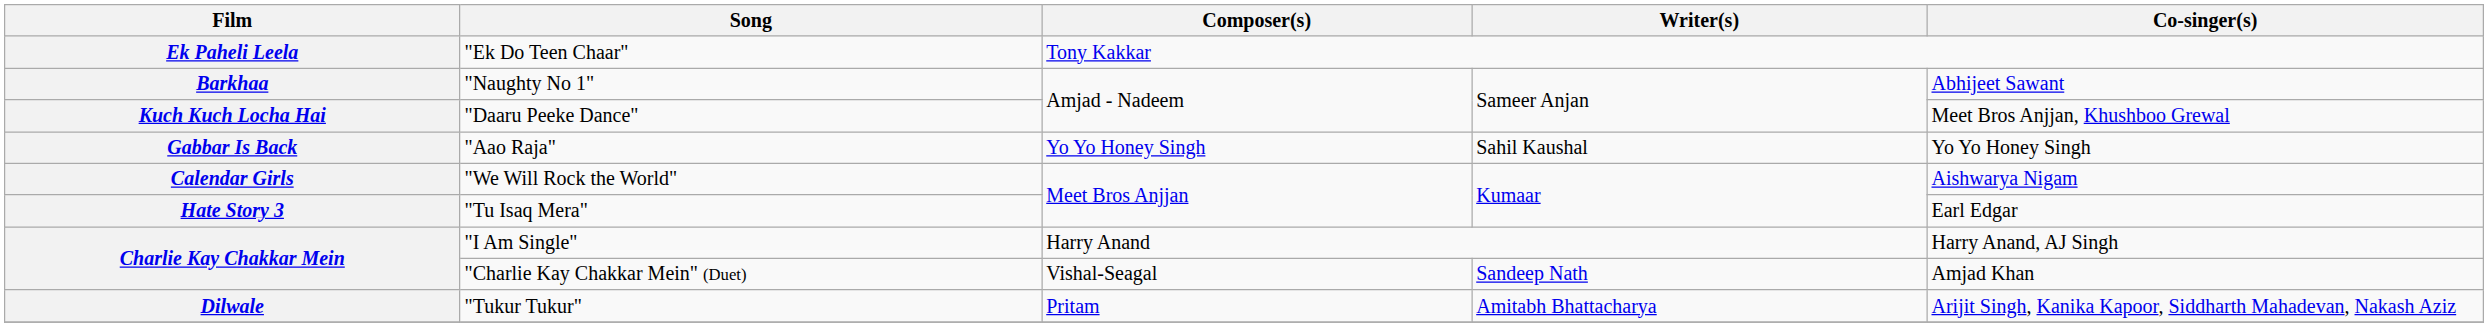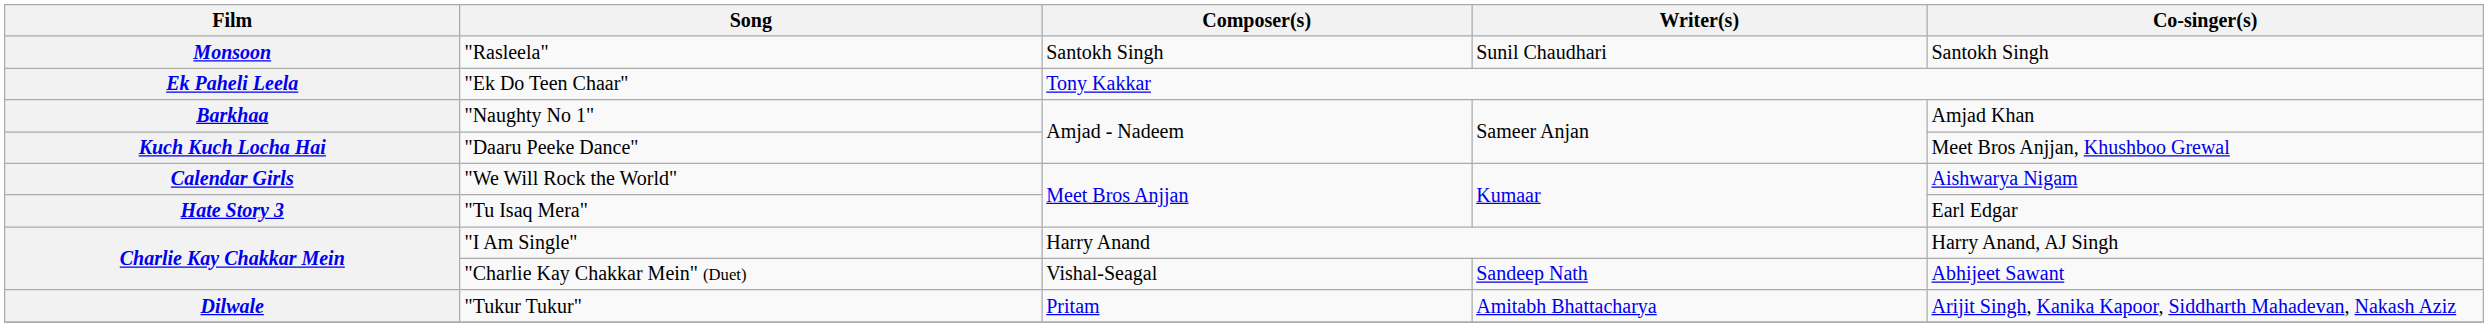+ row: (232, 52)
(1998, 83) Abhijeet Sawant -> (1983, 115) Amjad Khan
- row: (232, 147)
(1983, 274) Amjad Khan -> (1998, 274) Abhijeet Sawant
